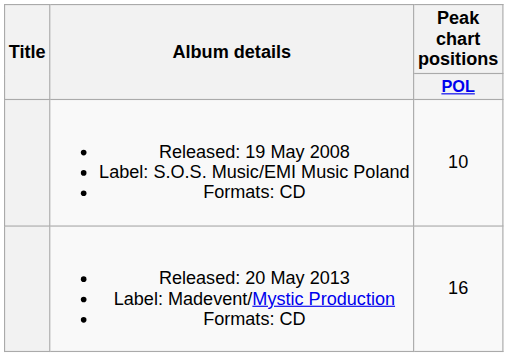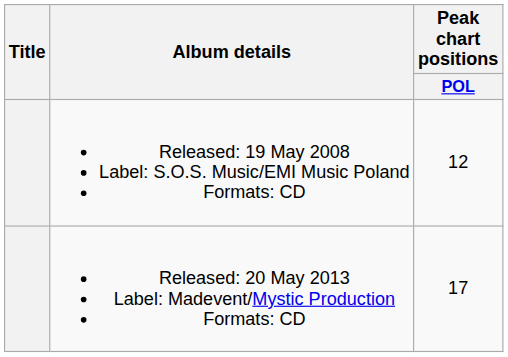(458, 162) 10 -> (458, 162) 12
(458, 288) 16 -> (458, 288) 17
